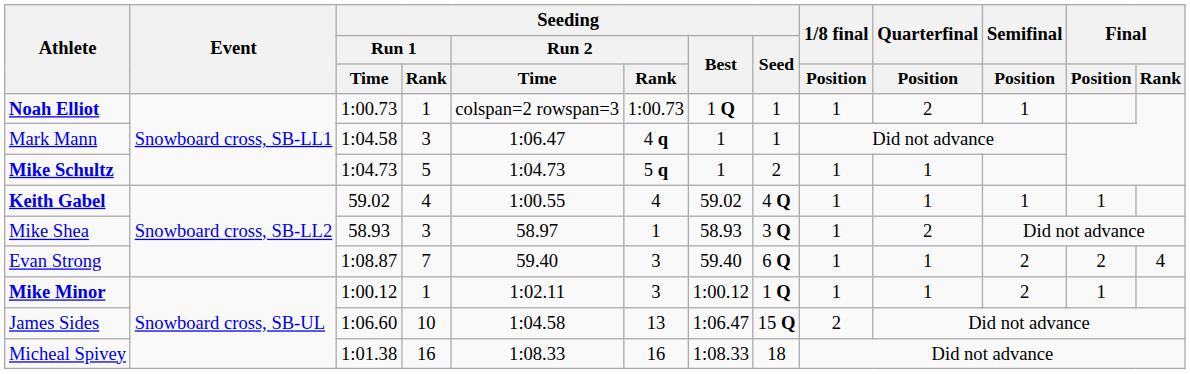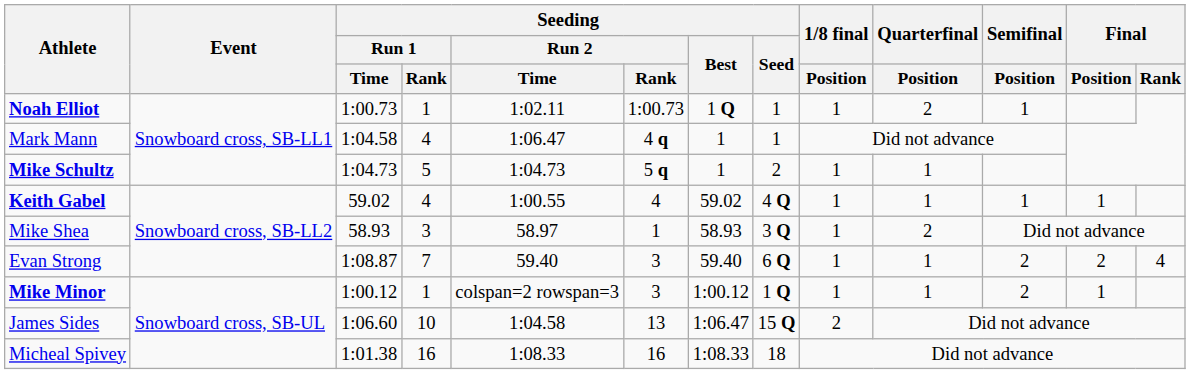(537, 108) colspan=2 rowspan=3 -> (537, 108) 1:02.11
(426, 139) 3 -> (426, 139) 4
(537, 292) 1:02.11 -> (537, 292) colspan=2 rowspan=3
